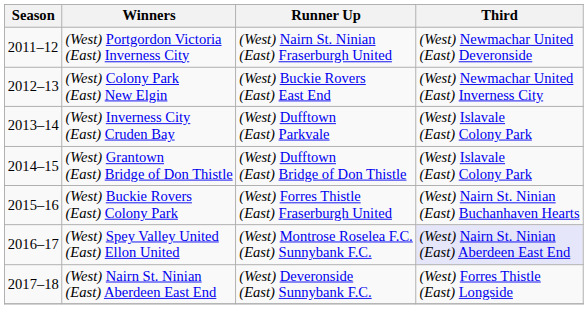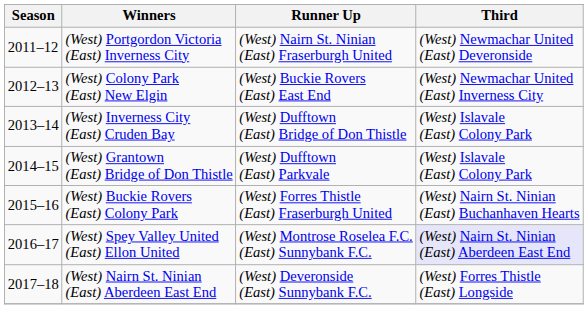(288, 126) (West) Dufftown (East) Parkvale -> (323, 126) (West) Dufftown (East) Bridge of Don Thistle
(323, 165) (West) Dufftown (East) Bridge of Don Thistle -> (288, 165) (West) Dufftown (East) Parkvale
